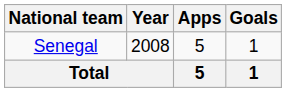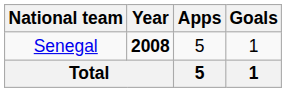(150, 45) normal -> (150, 45) bold
